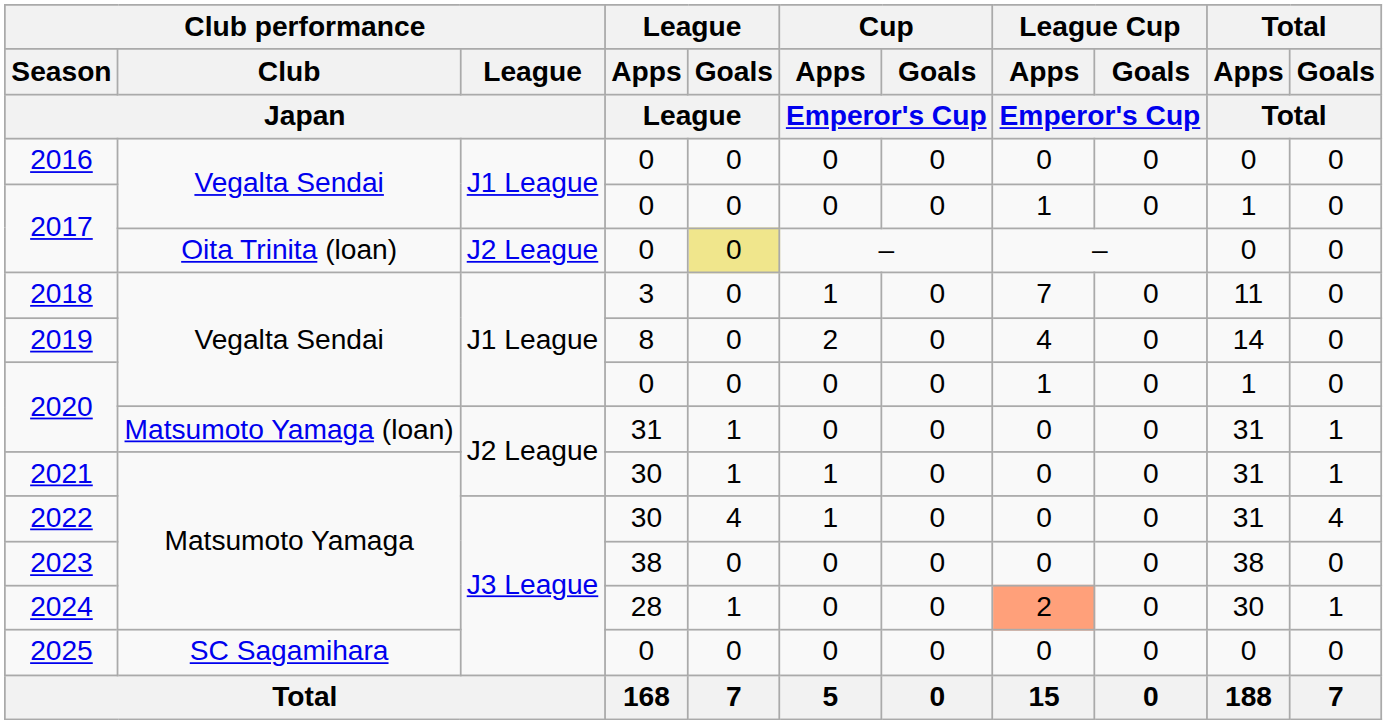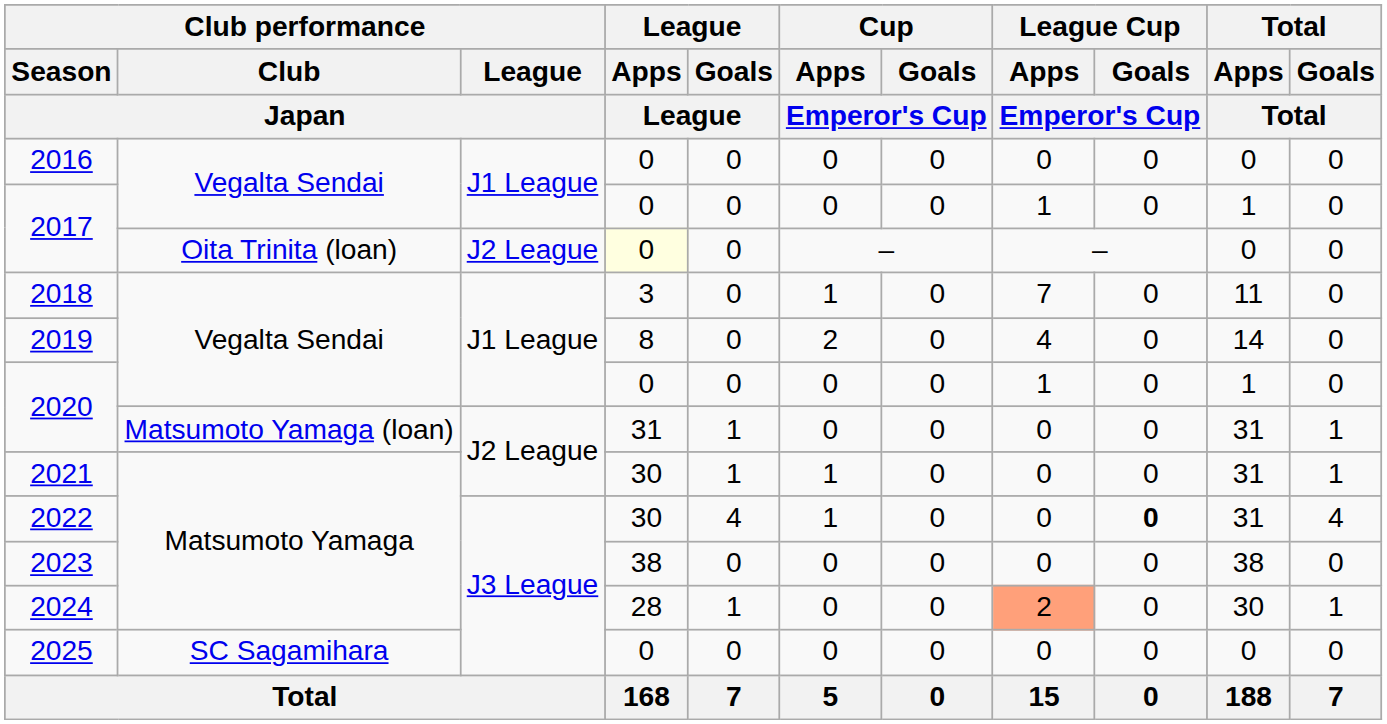(646, 250) no background -> (646, 250) lightyellow background
(734, 250) khaki background -> (734, 250) no background
(1151, 518) normal -> (1151, 518) bold
